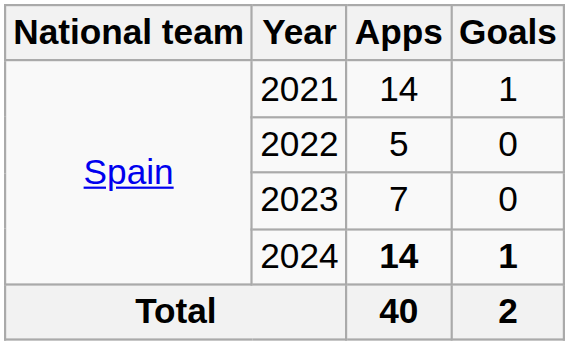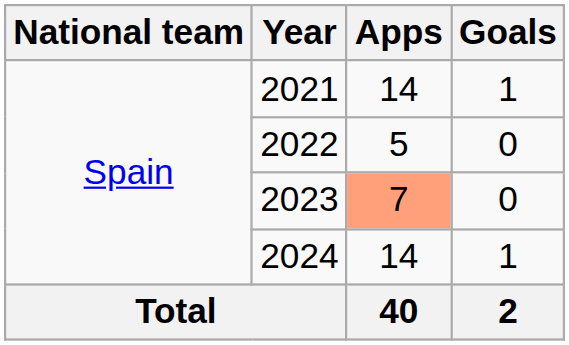(399, 199) no background -> (399, 199) lightsalmon background
(399, 255) bold -> (399, 255) normal
(508, 255) bold -> (508, 255) normal
